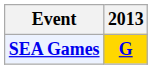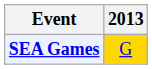(126, 49) bold -> (126, 49) normal
